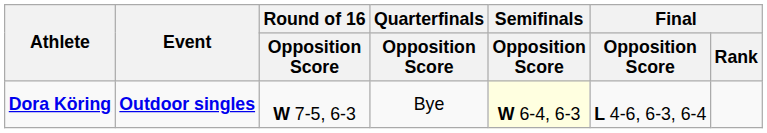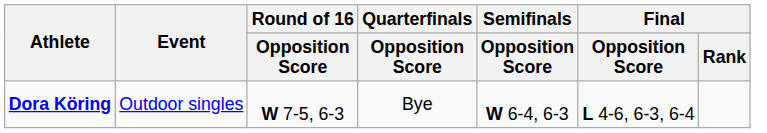(187, 104) bold -> (181, 104) normal
(539, 114) lightyellow background -> (527, 114) no background
